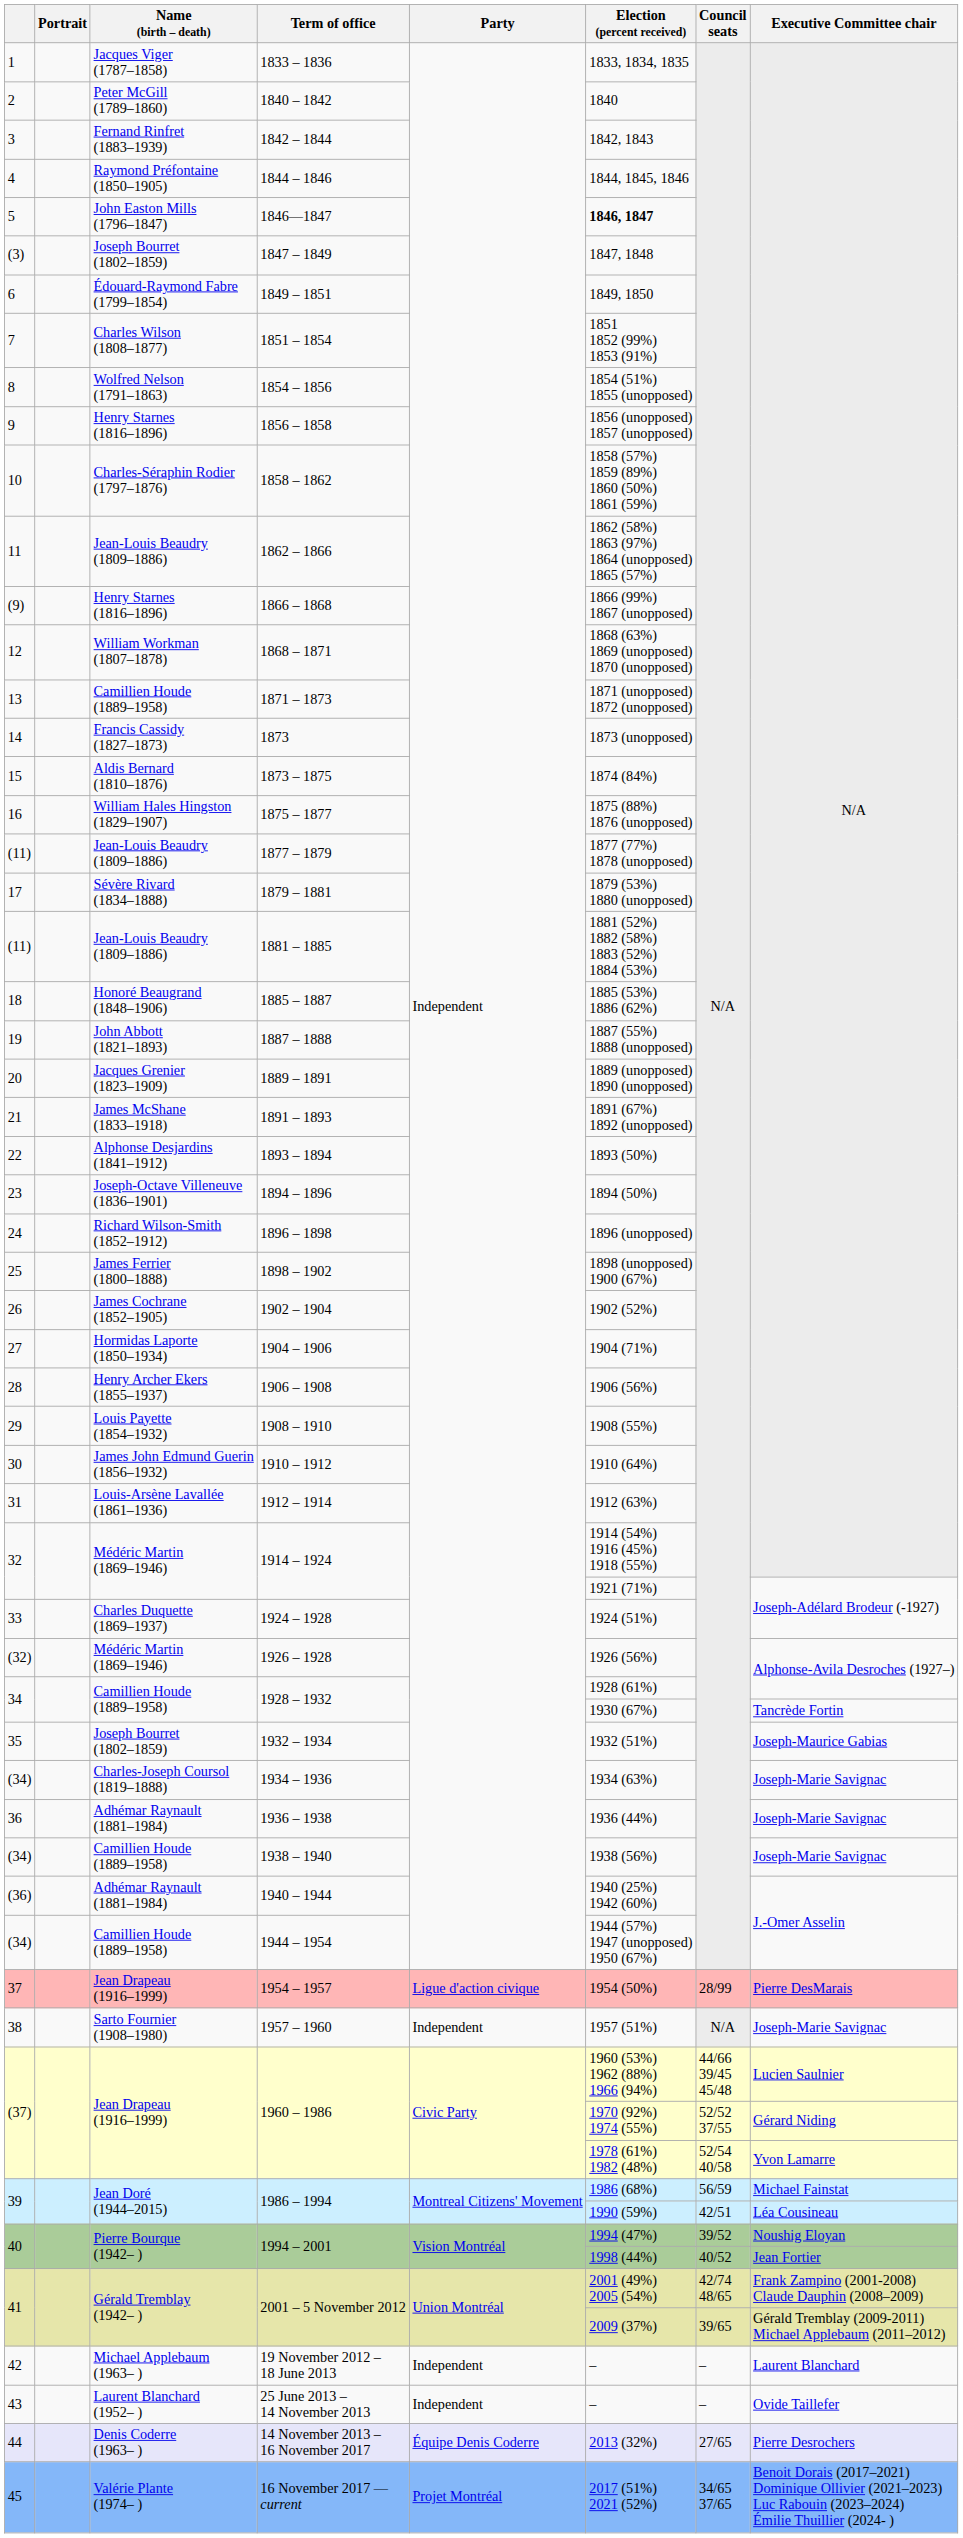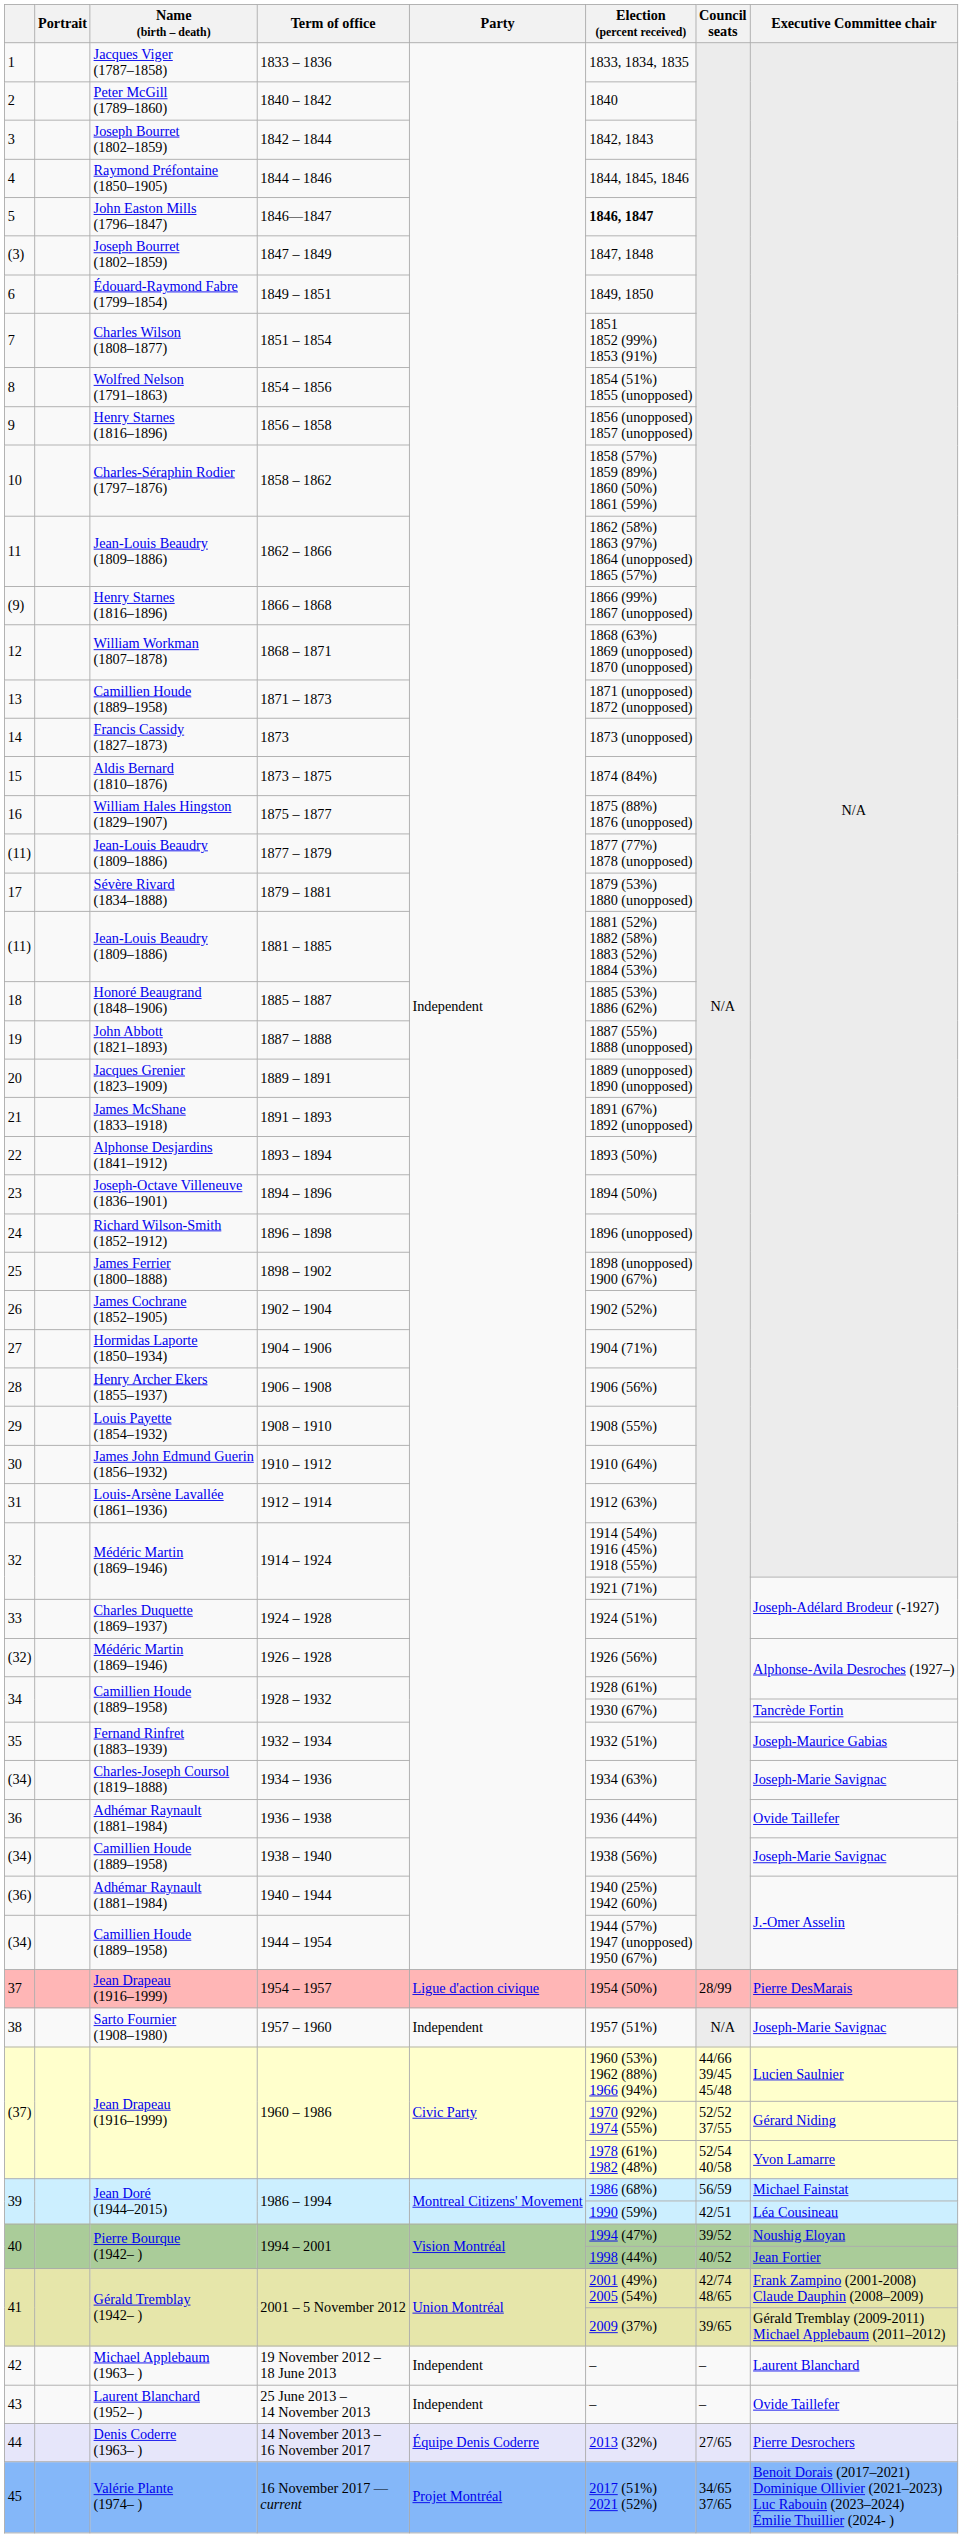(139, 139) Fernand Rinfret (1883–1939) -> (137, 139) Joseph Bourret (1802–1859)
(137, 1741) Joseph Bourret (1802–1859) -> (139, 1741) Fernand Rinfret (1883–1939)
(820, 1818) Joseph-Marie Savignac -> (796, 1818) Ovide Taillefer
